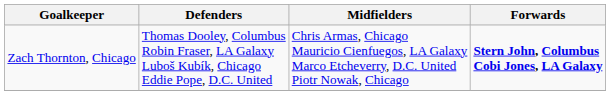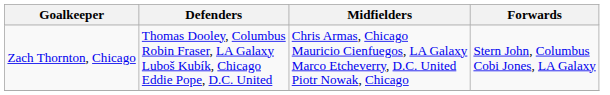(538, 57) bold -> (535, 57) normal
